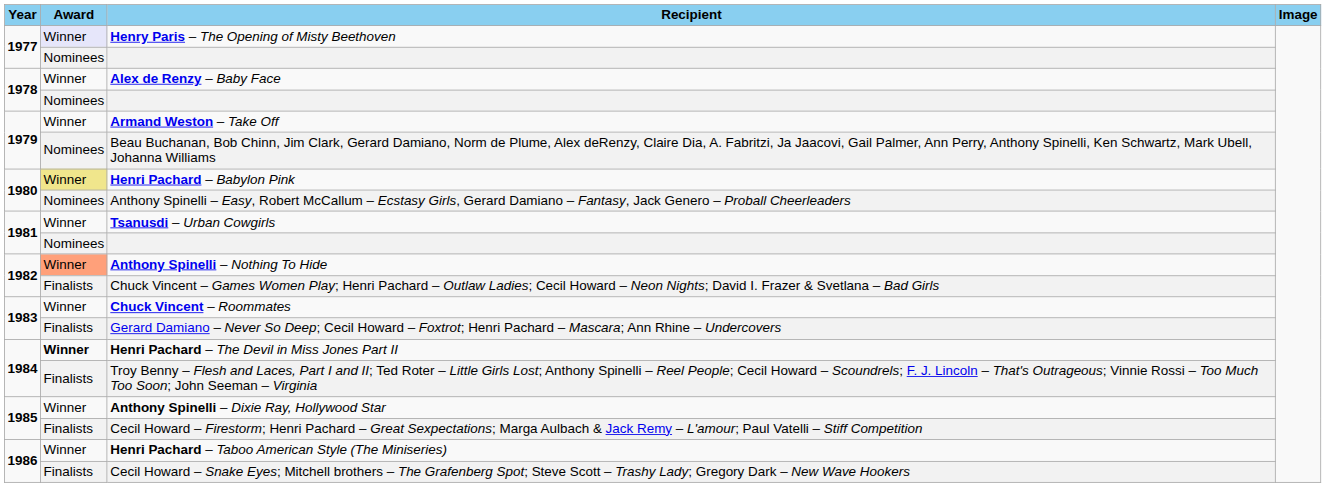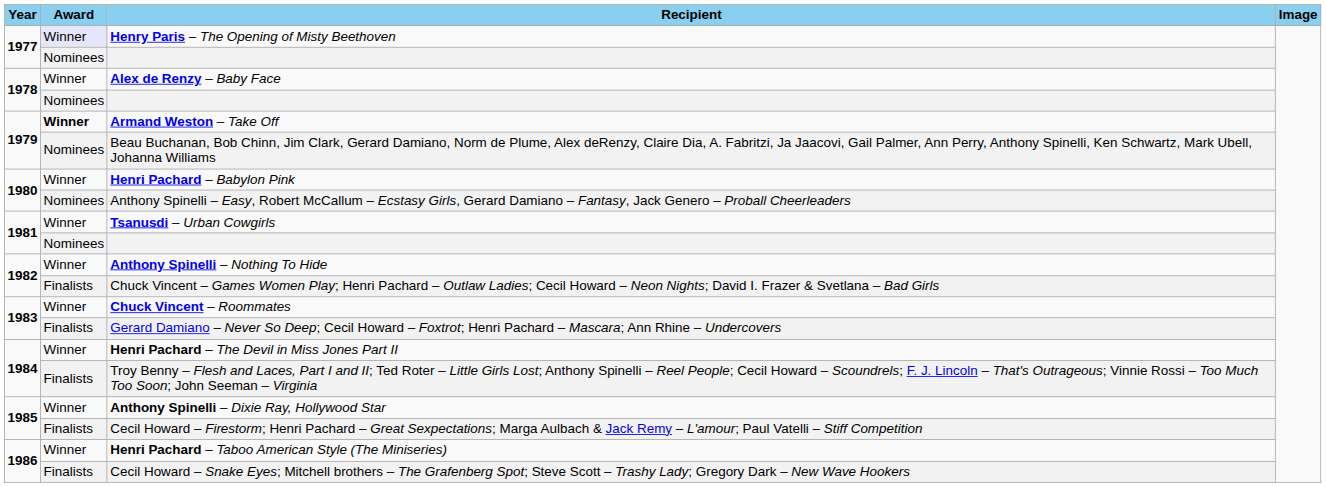(65, 121) normal -> (66, 121) bold
(65, 179) khaki background -> (65, 179) no background
(65, 264) lightsalmon background -> (65, 264) no background
(66, 350) bold -> (65, 350) normal
